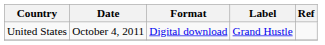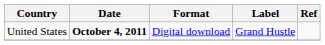(108, 31) normal -> (110, 31) bold
